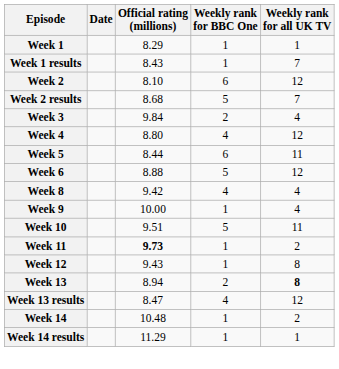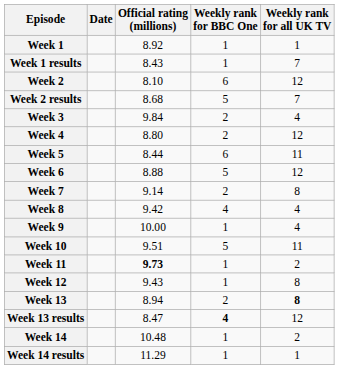(153, 44) 8.29 -> (153, 44) 8.92
(225, 136) 4 -> (225, 136) 2
+ row: (46, 191)
(225, 300) normal -> (225, 318) bold
